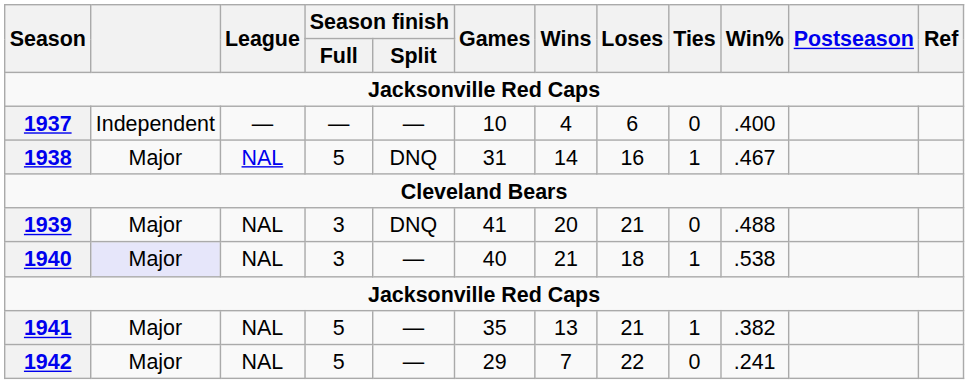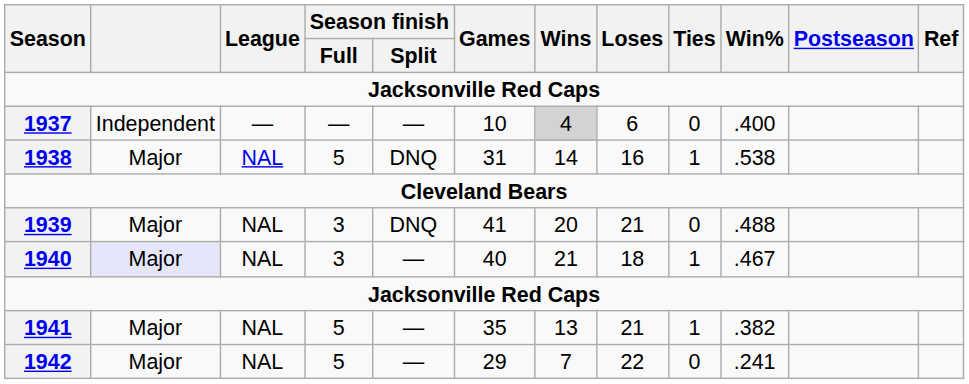(566, 124) no background -> (566, 124) lightgrey background
(755, 158) .467 -> (755, 158) .538
(755, 259) .538 -> (755, 259) .467
